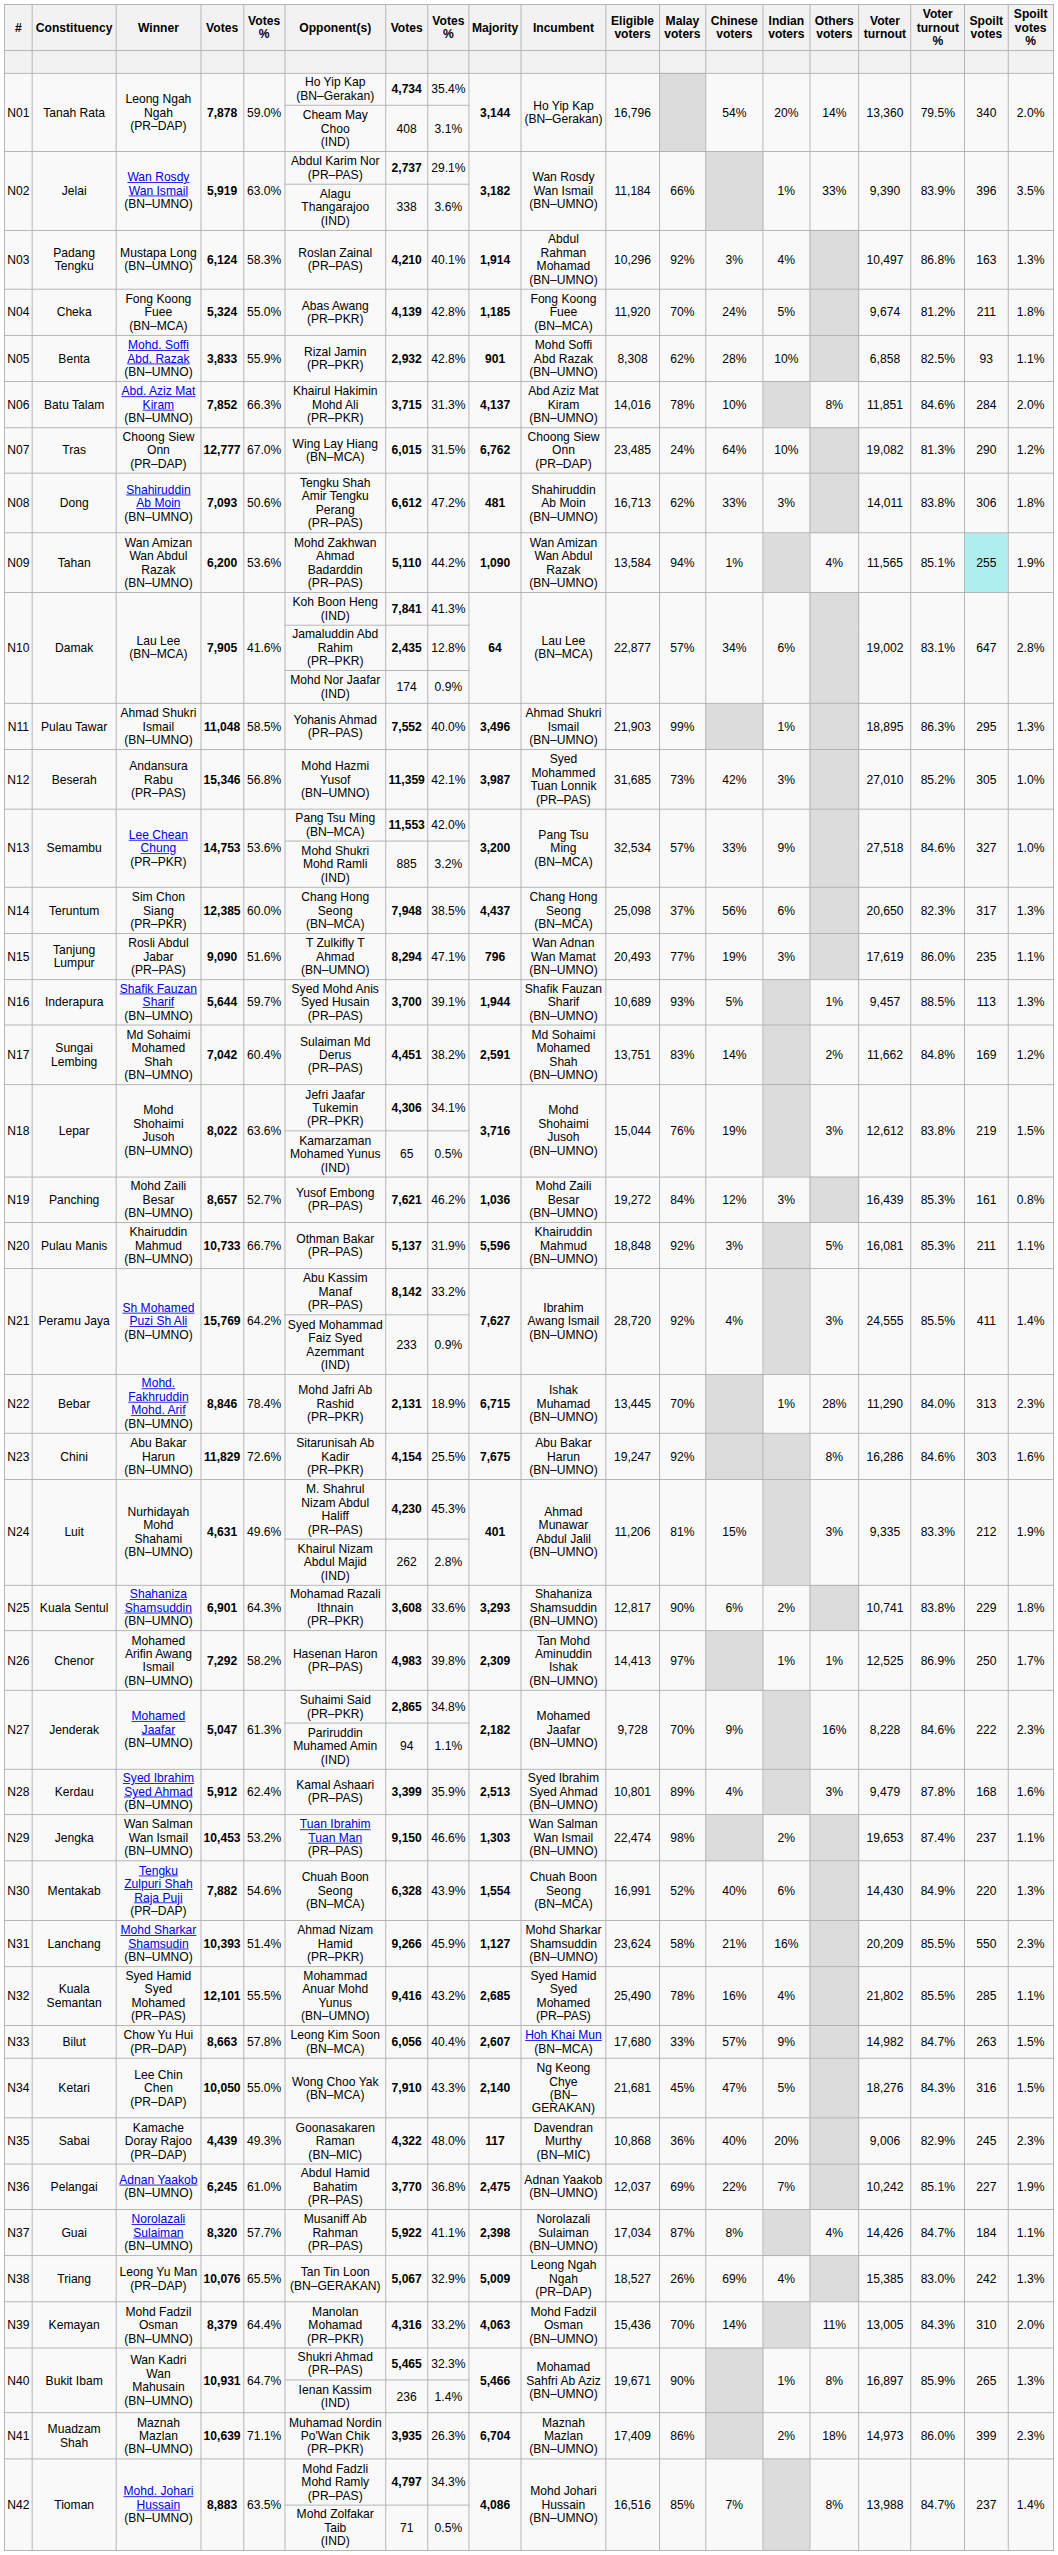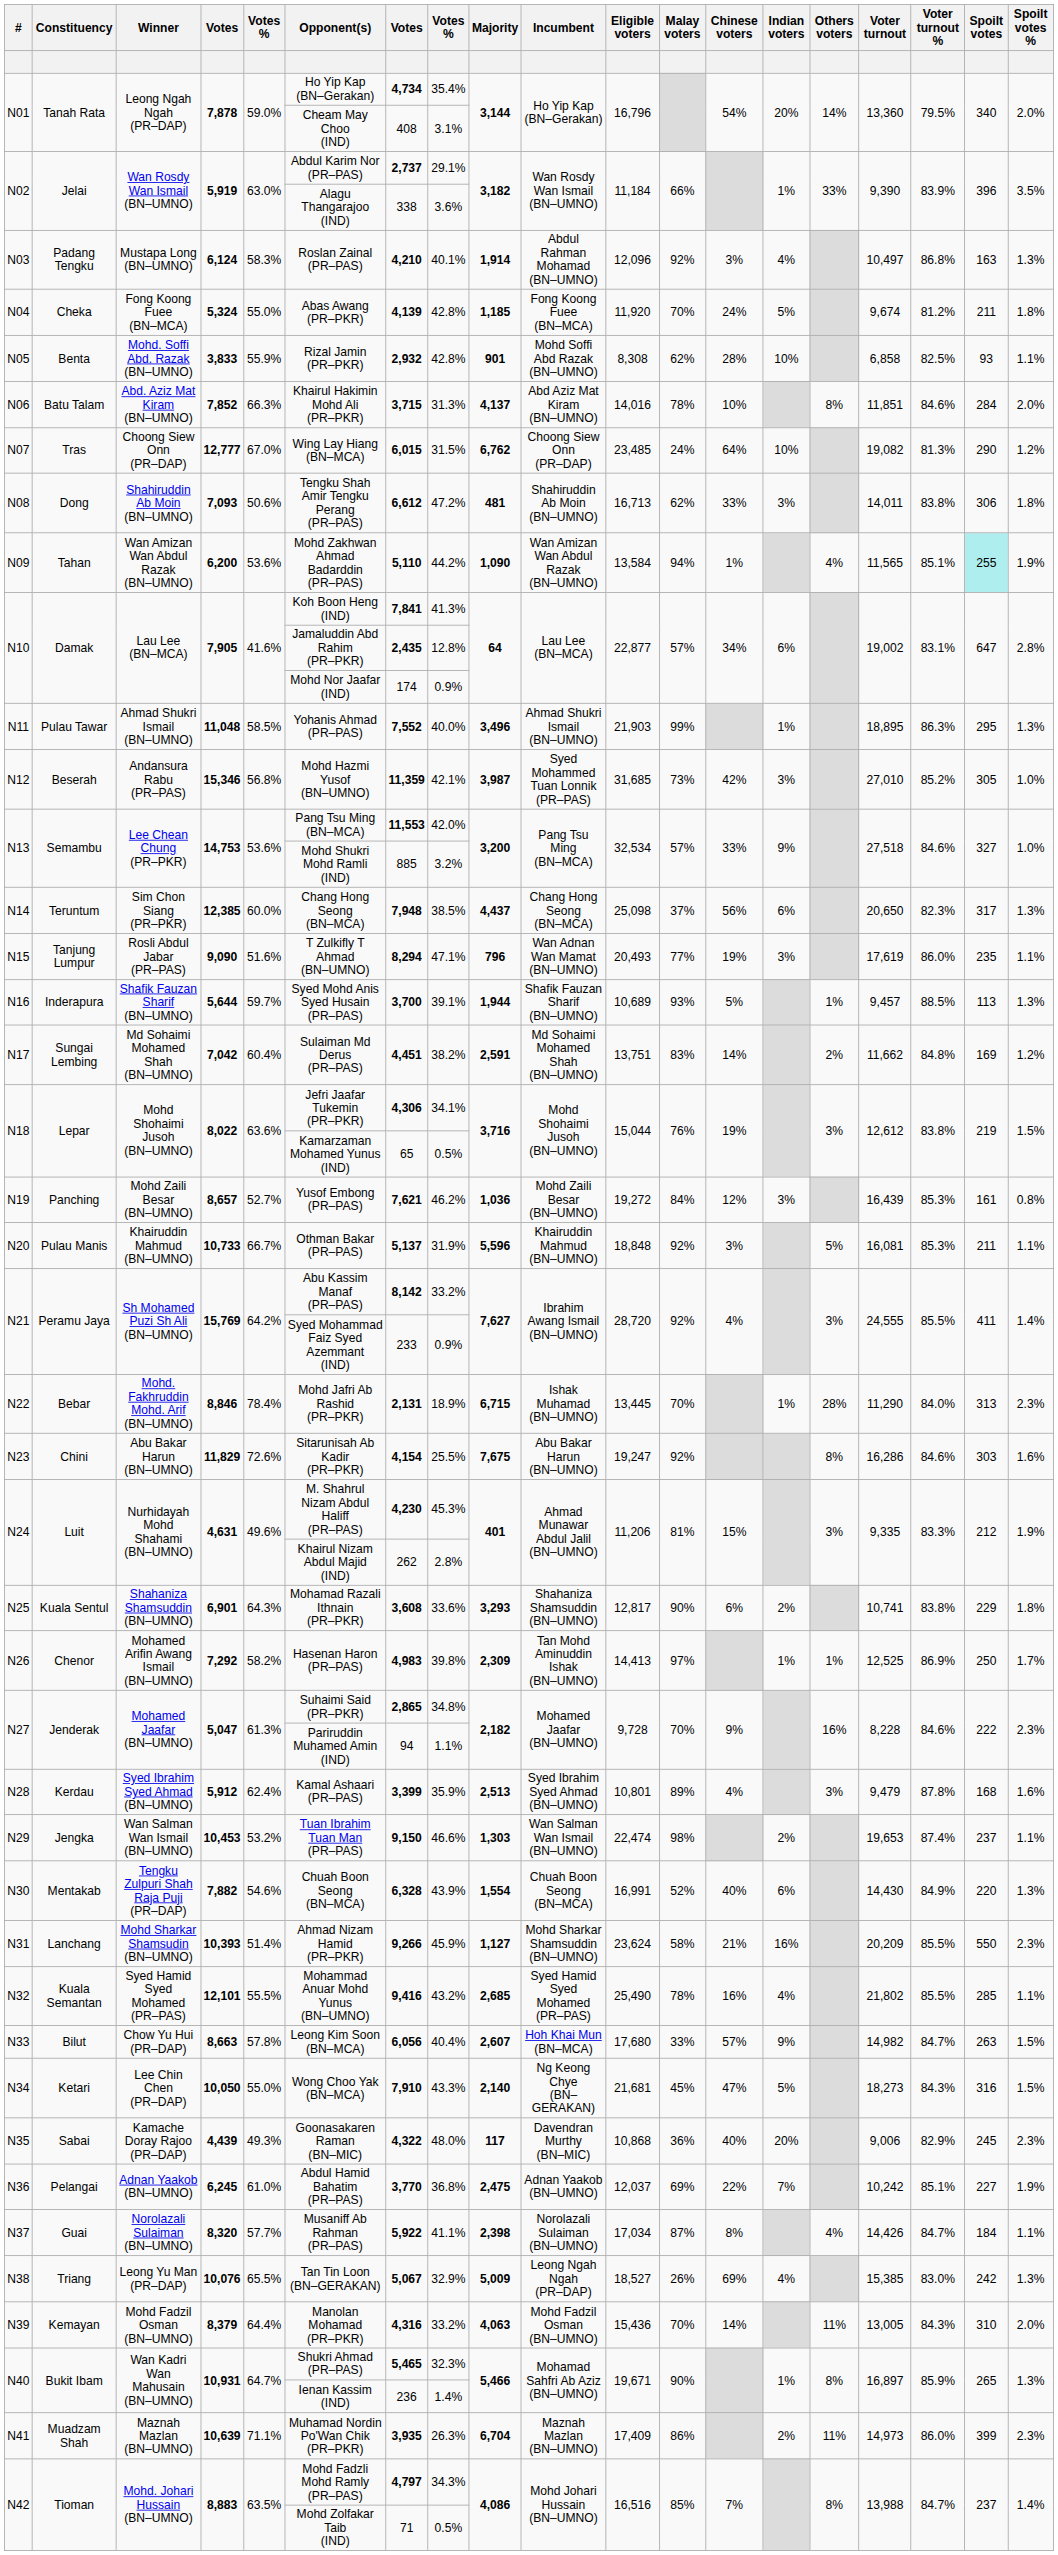(633, 260) 10,296 -> (633, 260) 12,096
(885, 2088) 18,276 -> (885, 2088) 18,273
(834, 2436) 18% -> (834, 2436) 11%
